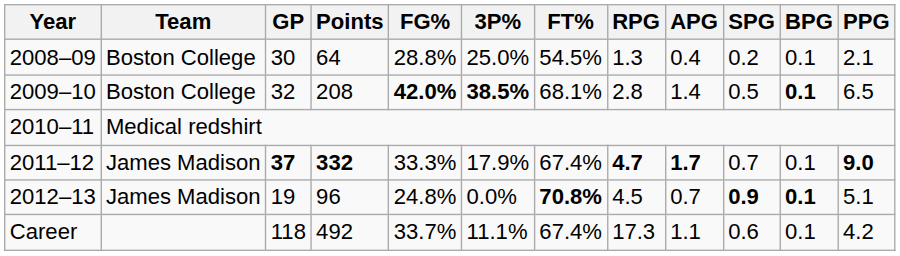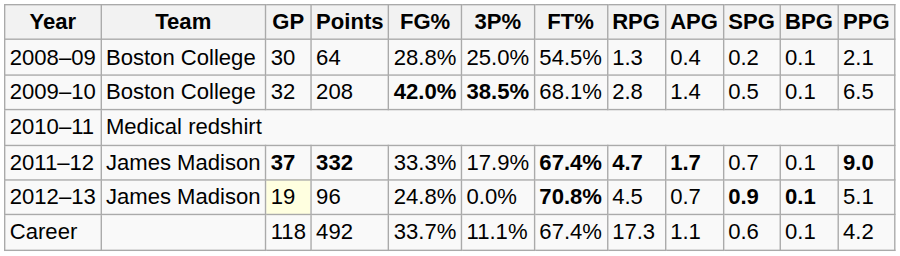(800, 92) bold -> (800, 92) normal
(571, 162) normal -> (571, 162) bold
(283, 197) no background -> (283, 197) lightyellow background
